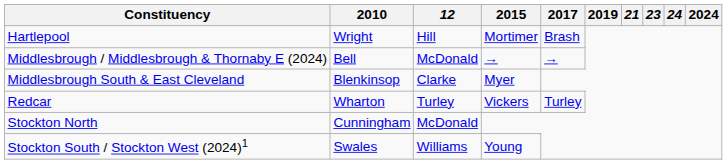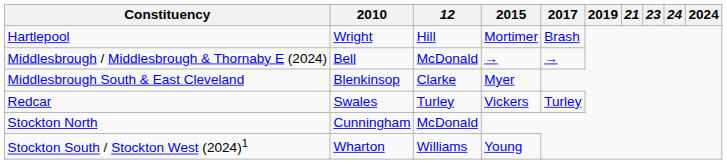(359, 101) Wharton -> (355, 101) Swales
(355, 146) Swales -> (359, 146) Wharton
